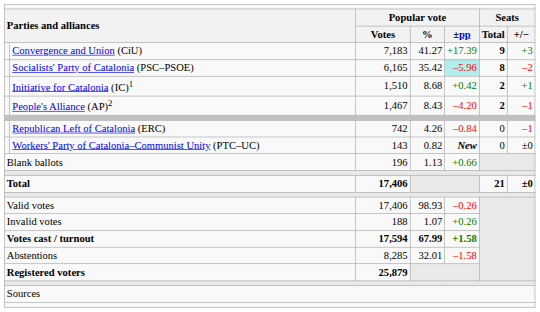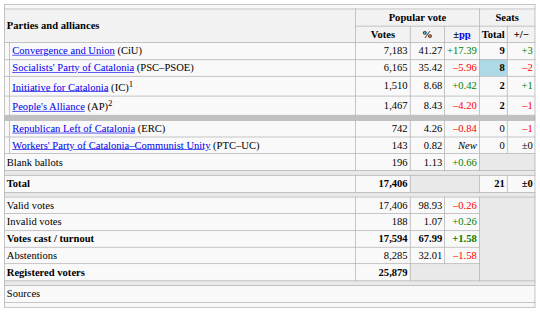(465, 67) paleturquoise background -> (465, 67) no background
(502, 67) no background -> (502, 67) lightblue background
(467, 145) bold -> (467, 145) normal
